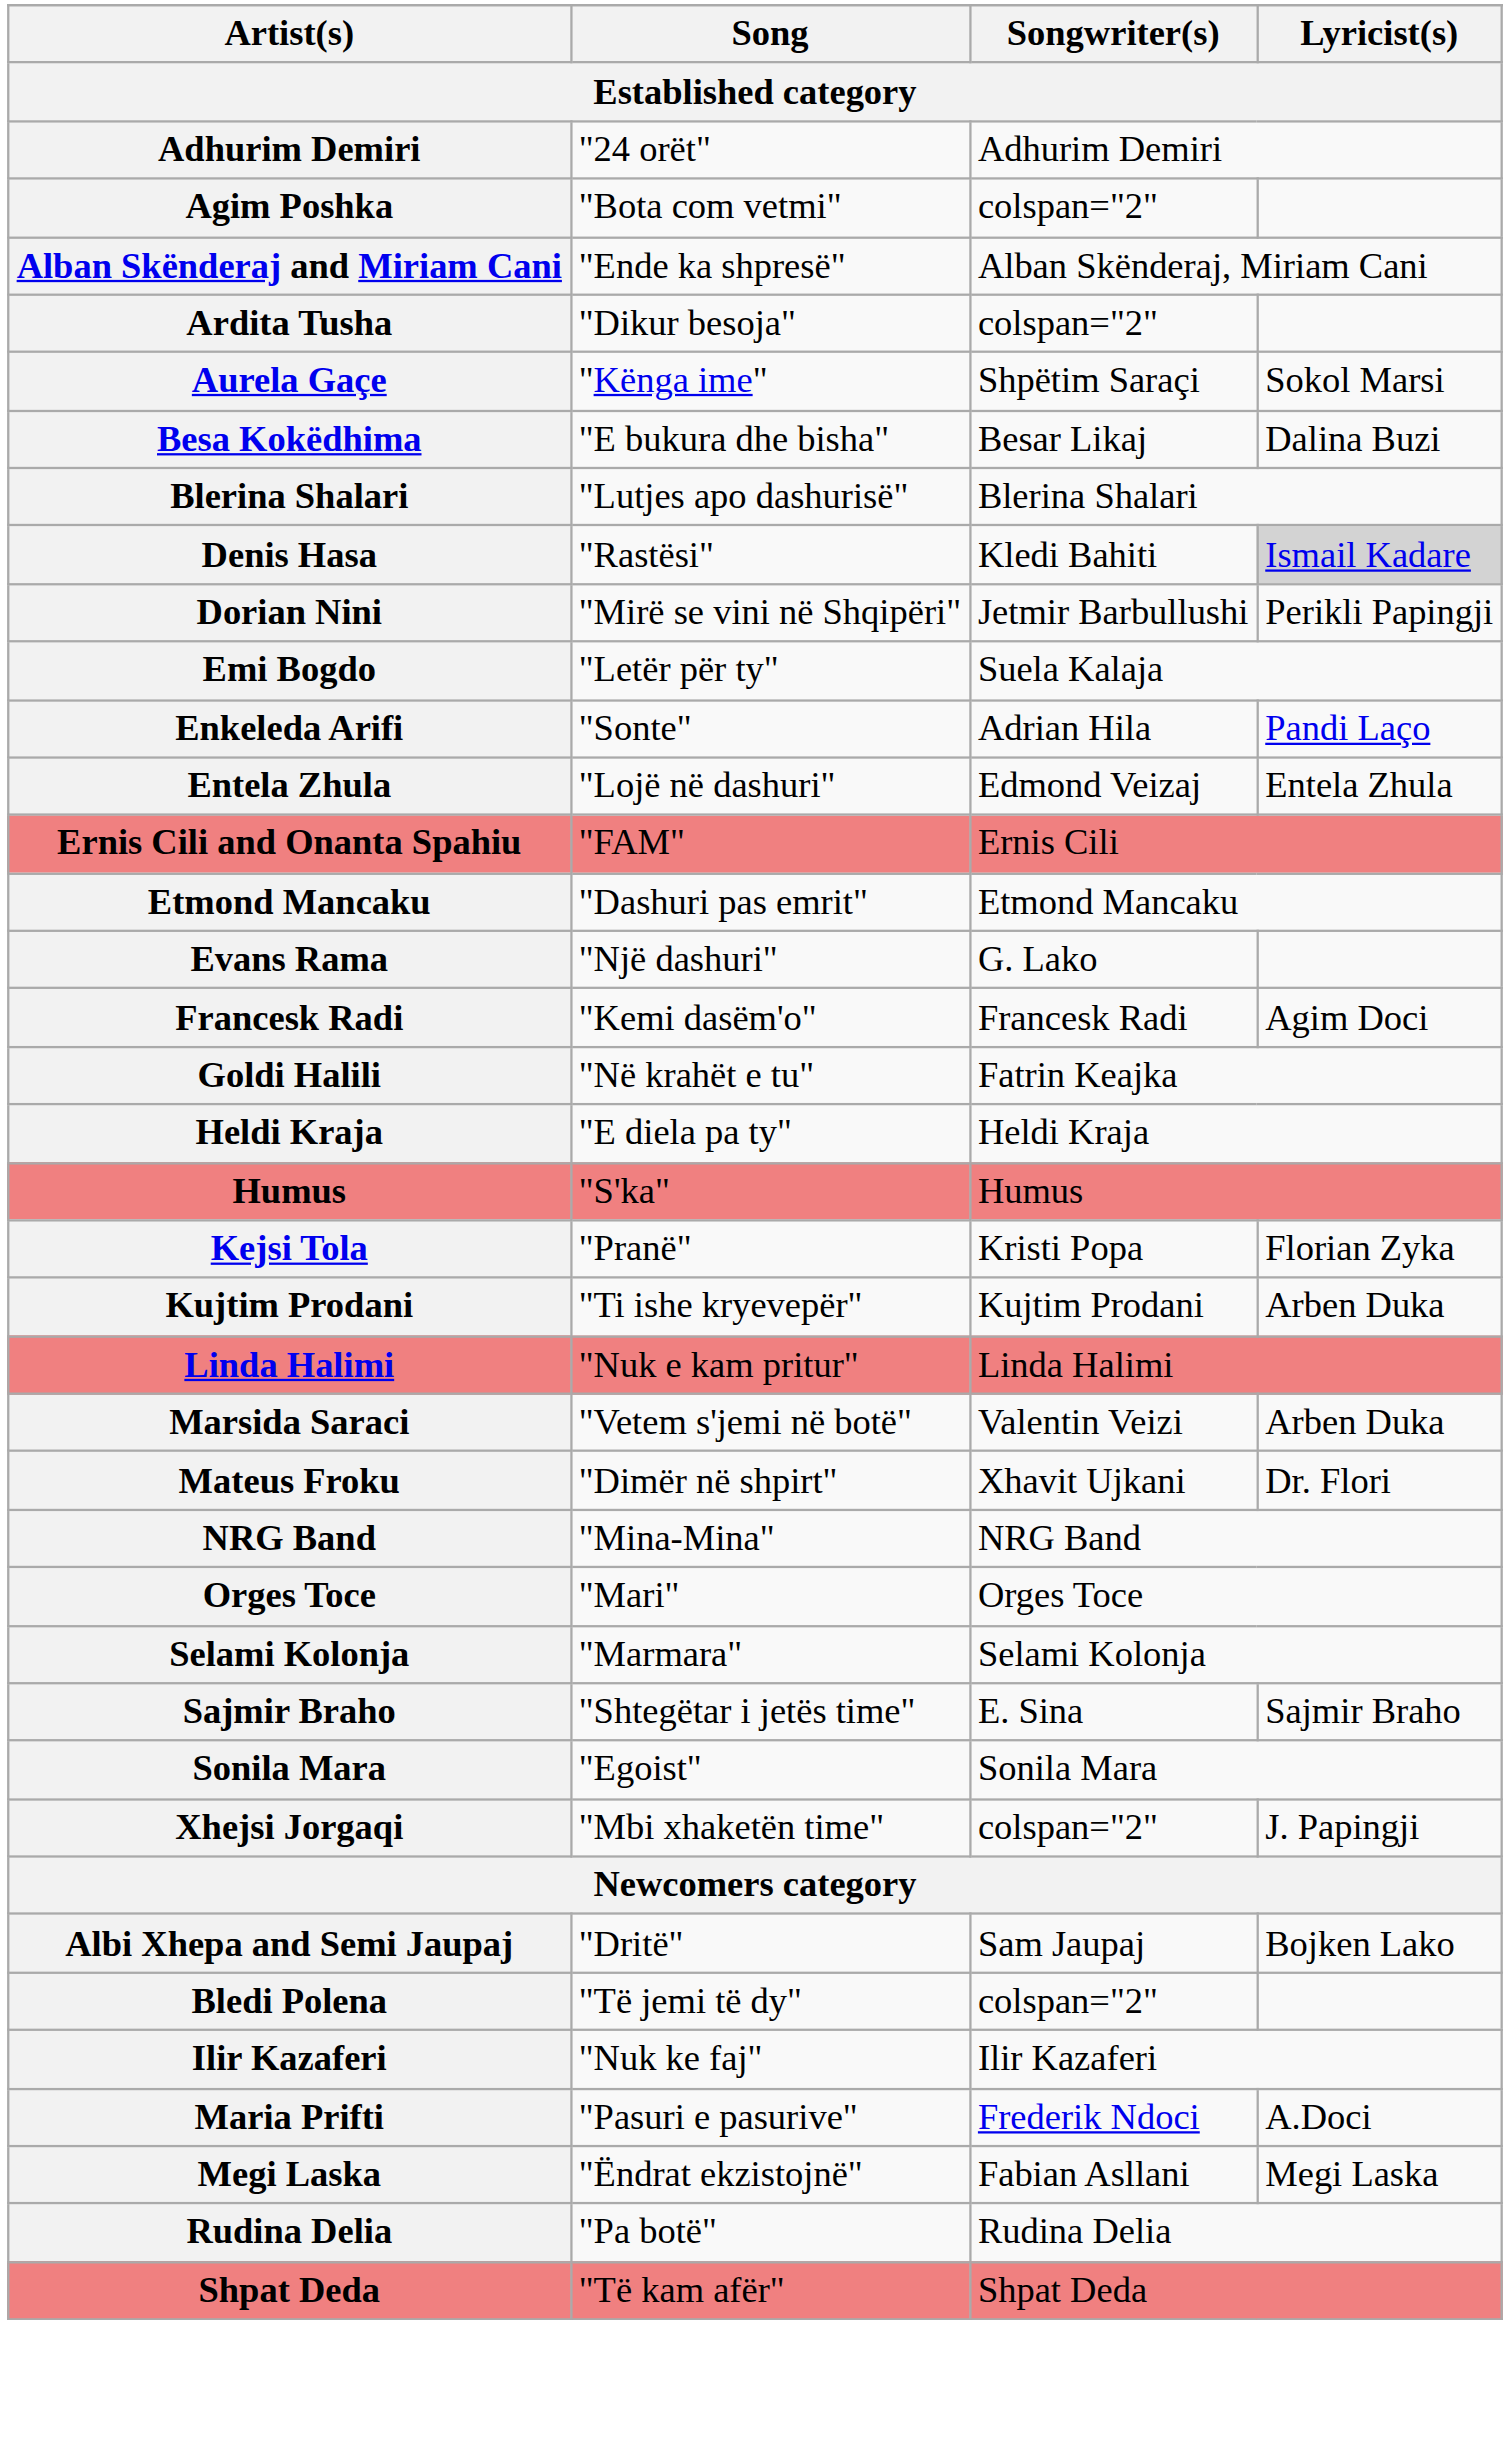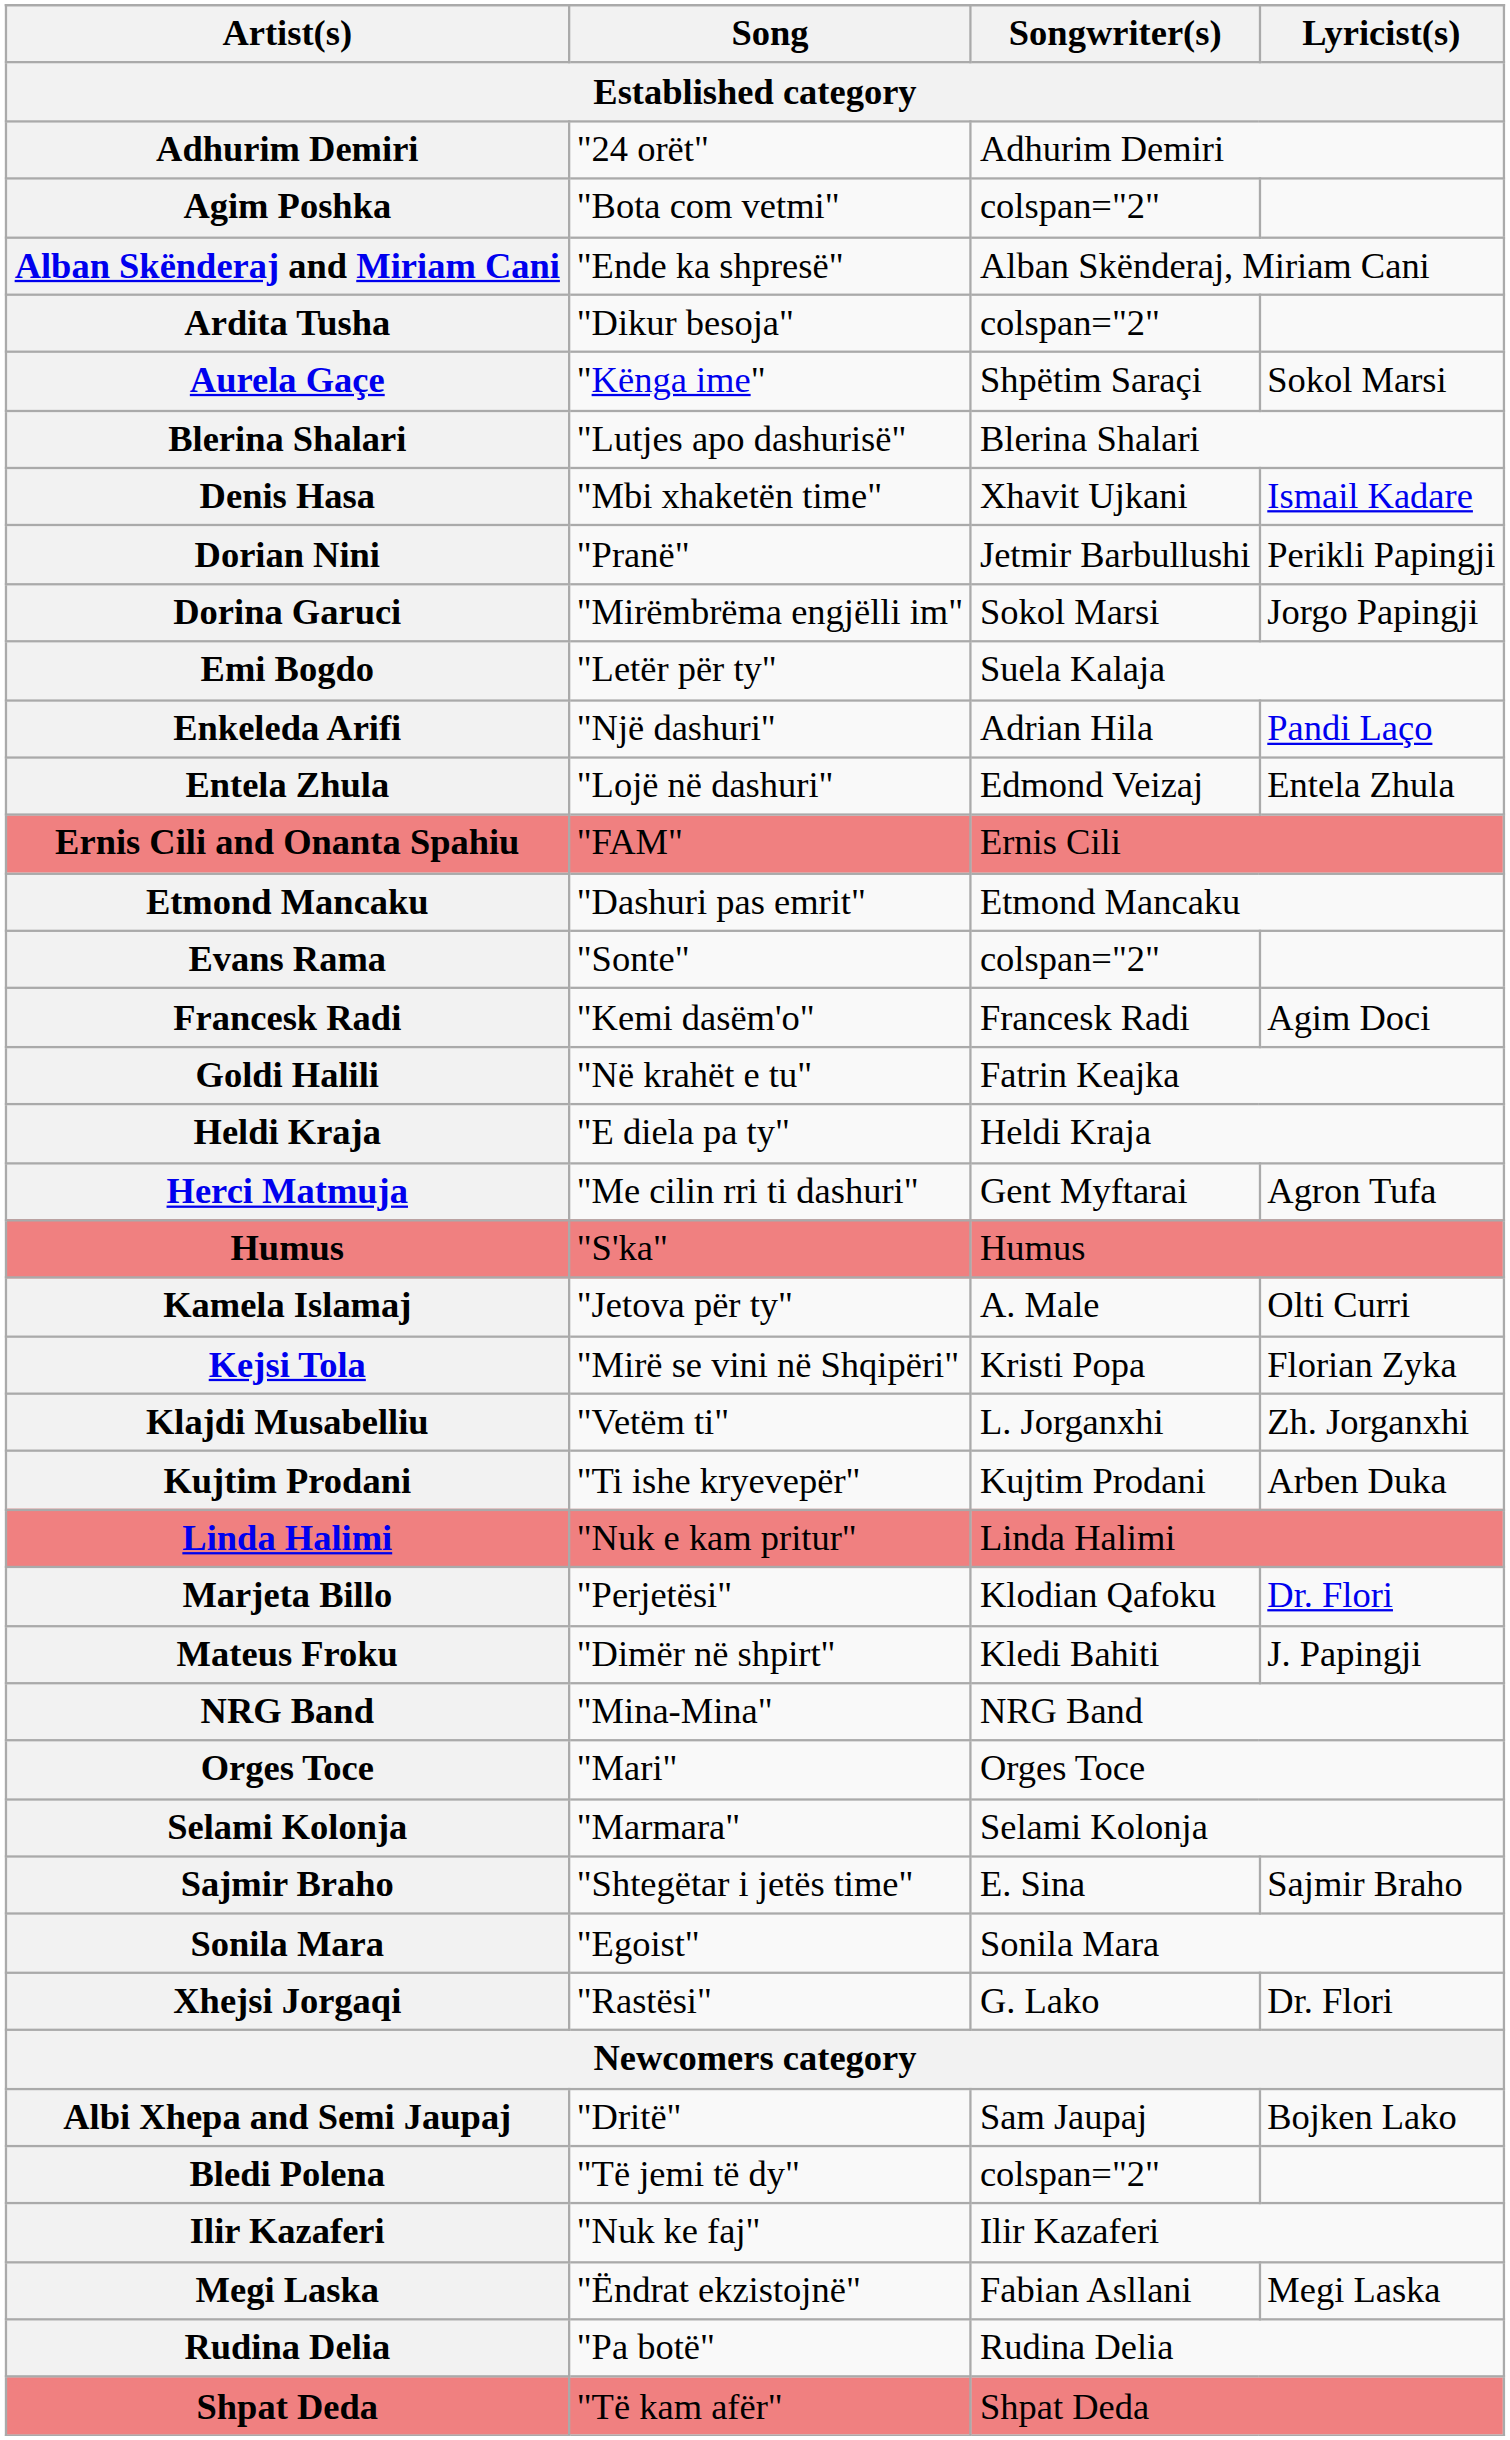- row: (289, 438)
(646, 554) "Rastësi" -> (729, 496) "Mbi xhaketën time"
(1068, 554) Kledi Bahiti -> (1084, 496) Xhavit Ujkani
(1368, 554) lightgrey background -> (1370, 496) no background
(770, 611) "Mirë se vini në Shqipëri" -> (633, 554) "Pranë"
+ row: (287, 611)
(635, 727) "Sonte" -> (676, 727) "Një dashuri"
(678, 959) "Një dashuri" -> (633, 959) "Sonte"
(1038, 959) G. Lako -> (1070, 959) colspan="2"
+ row: (287, 1190)
+ row: (287, 1306)
(635, 1248) "Pranë" -> (768, 1364) "Mirë se vini në Shqipëri"
+ row: (287, 1421)
+ row: (287, 1595)
- row: (289, 1421)
(1082, 1479) Xhavit Ujkani -> (1070, 1653) Kledi Bahiti
(1328, 1479) Dr. Flori -> (1344, 1653) J. Papingji
(731, 1826) "Mbi xhaketën time" -> (644, 2000) "Rastësi"
(1068, 1826) colspan="2" -> (1040, 2000) G. Lako
(1342, 1826) J. Papingji -> (1330, 2000) Dr. Flori
- row: (289, 2116)
